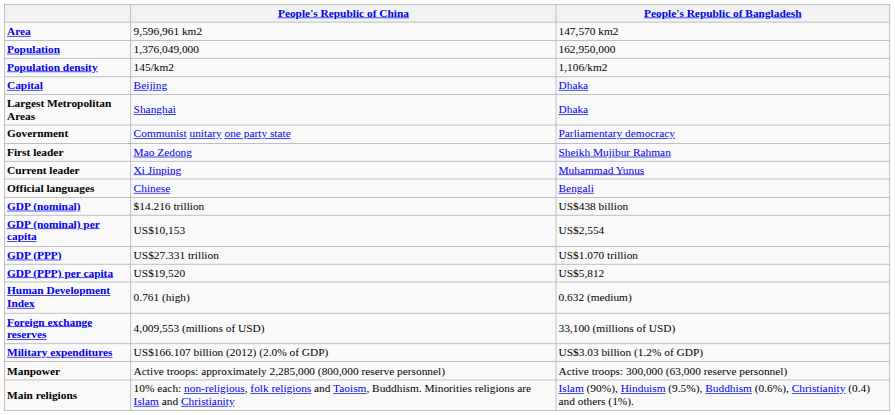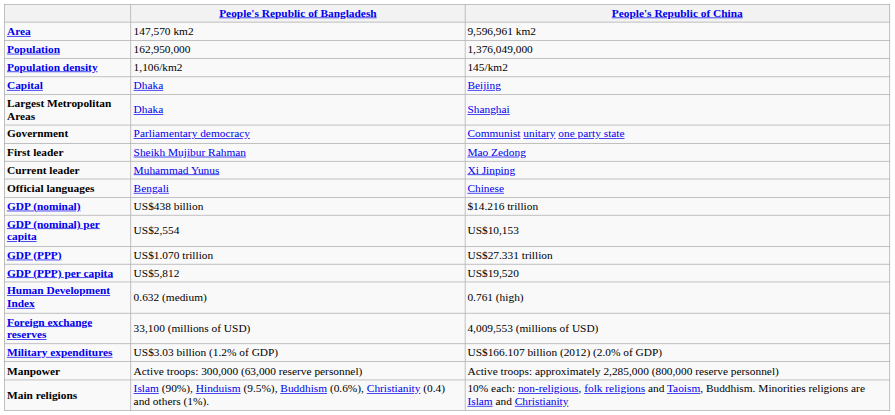columns swapped: (723, 13) <-> (343, 13)
